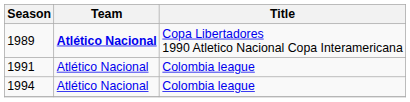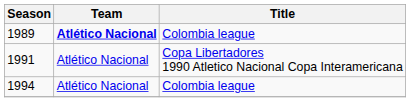(283, 40) Copa Libertadores 1990 Atletico Nacional Copa Interamericana -> (209, 33) Colombia league
(209, 67) Colombia league -> (283, 60) Copa Libertadores 1990 Atletico Nacional Copa Interamericana
